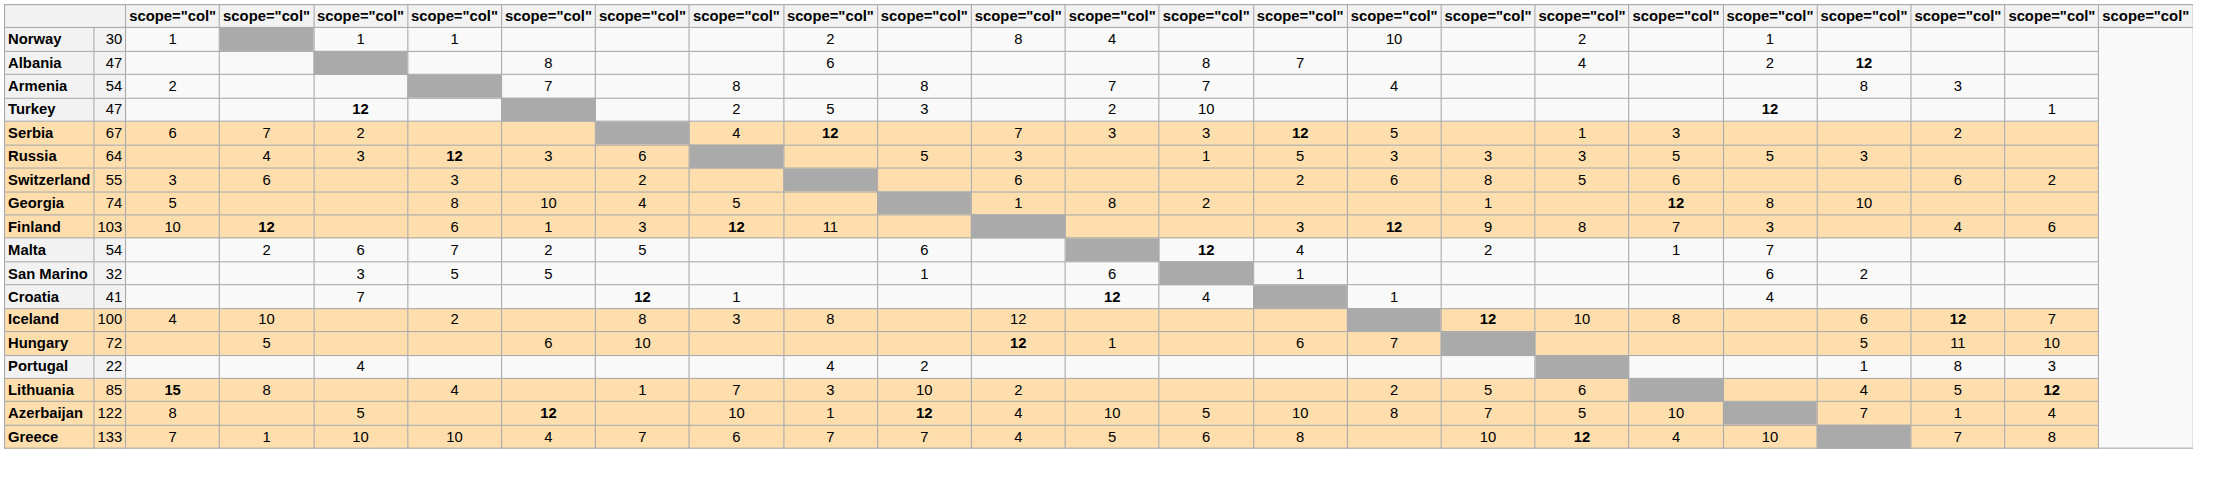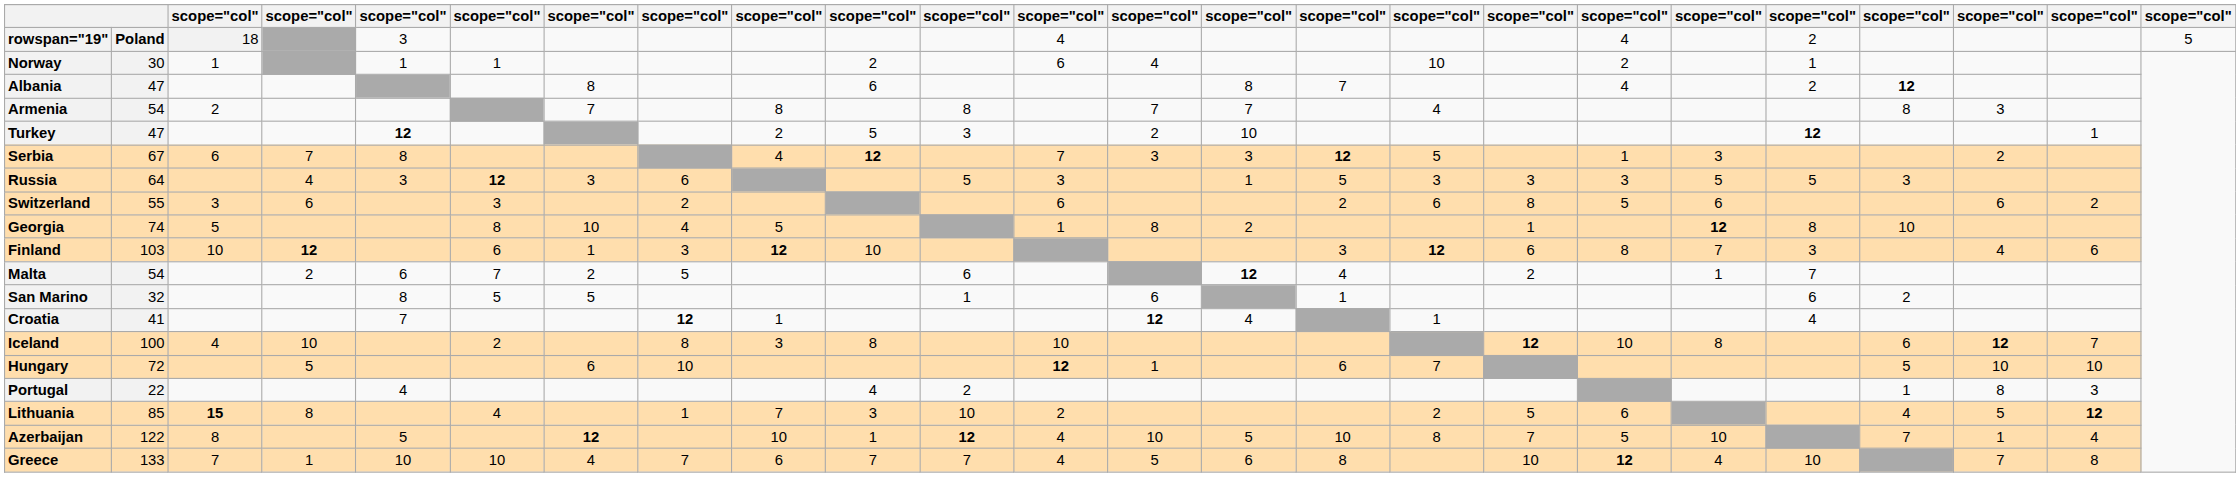+ row: (58, 39)
(1018, 39) 8 -> (1061, 63) 6
(361, 133) 2 -> (403, 156) 8
(830, 226) 11 -> (873, 249) 10
(1488, 226) 9 -> (1531, 249) 6
(361, 273) 3 -> (403, 296) 8
(1018, 320) 12 -> (1061, 343) 10
(1958, 343) 11 -> (2000, 366) 10
